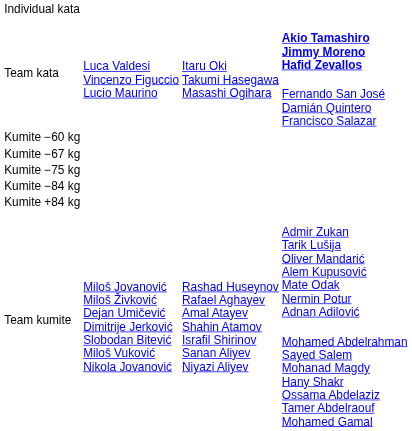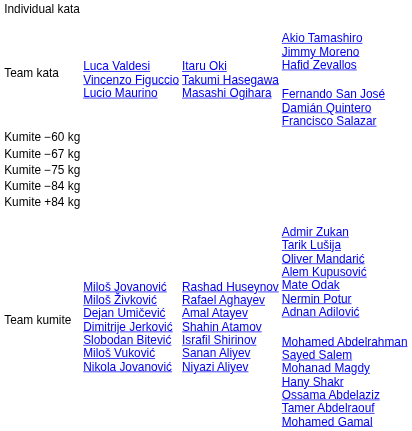(326, 51) bold -> (322, 51) normal
